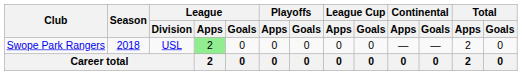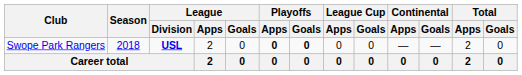(172, 45) normal -> (172, 45) bold
(210, 45) lightgreen background -> (210, 45) no background
(274, 45) normal -> (274, 45) bold
(307, 45) normal -> (307, 45) bold
